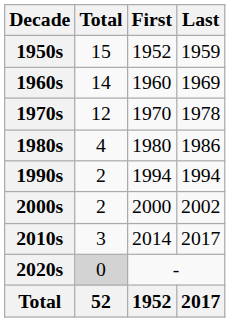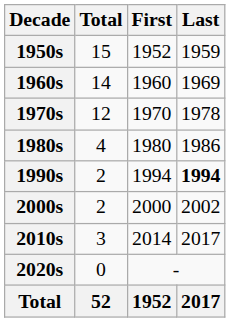(201, 176) normal -> (201, 176) bold
(101, 269) lightgrey background -> (101, 269) no background
